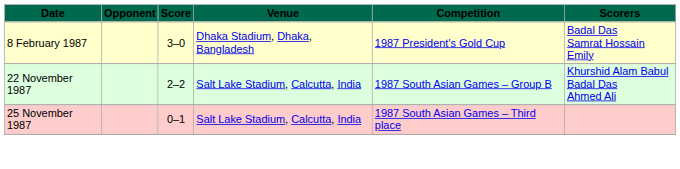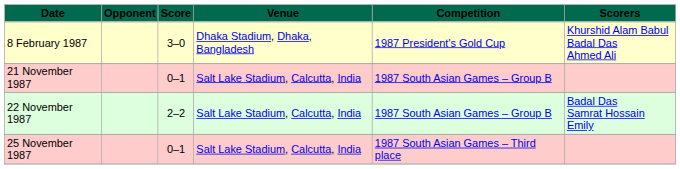(606, 43) Badal Das Samrat Hossain Emily -> (618, 43) Khurshid Alam Babul Badal Das Ahmed Ali
+ row: (40, 78)
(618, 84) Khurshid Alam Babul Badal Das Ahmed Ali -> (606, 114) Badal Das Samrat Hossain Emily
